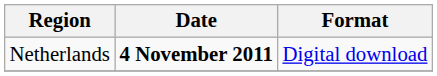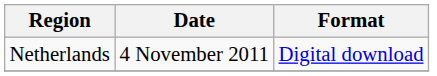(196, 53) bold -> (194, 53) normal
